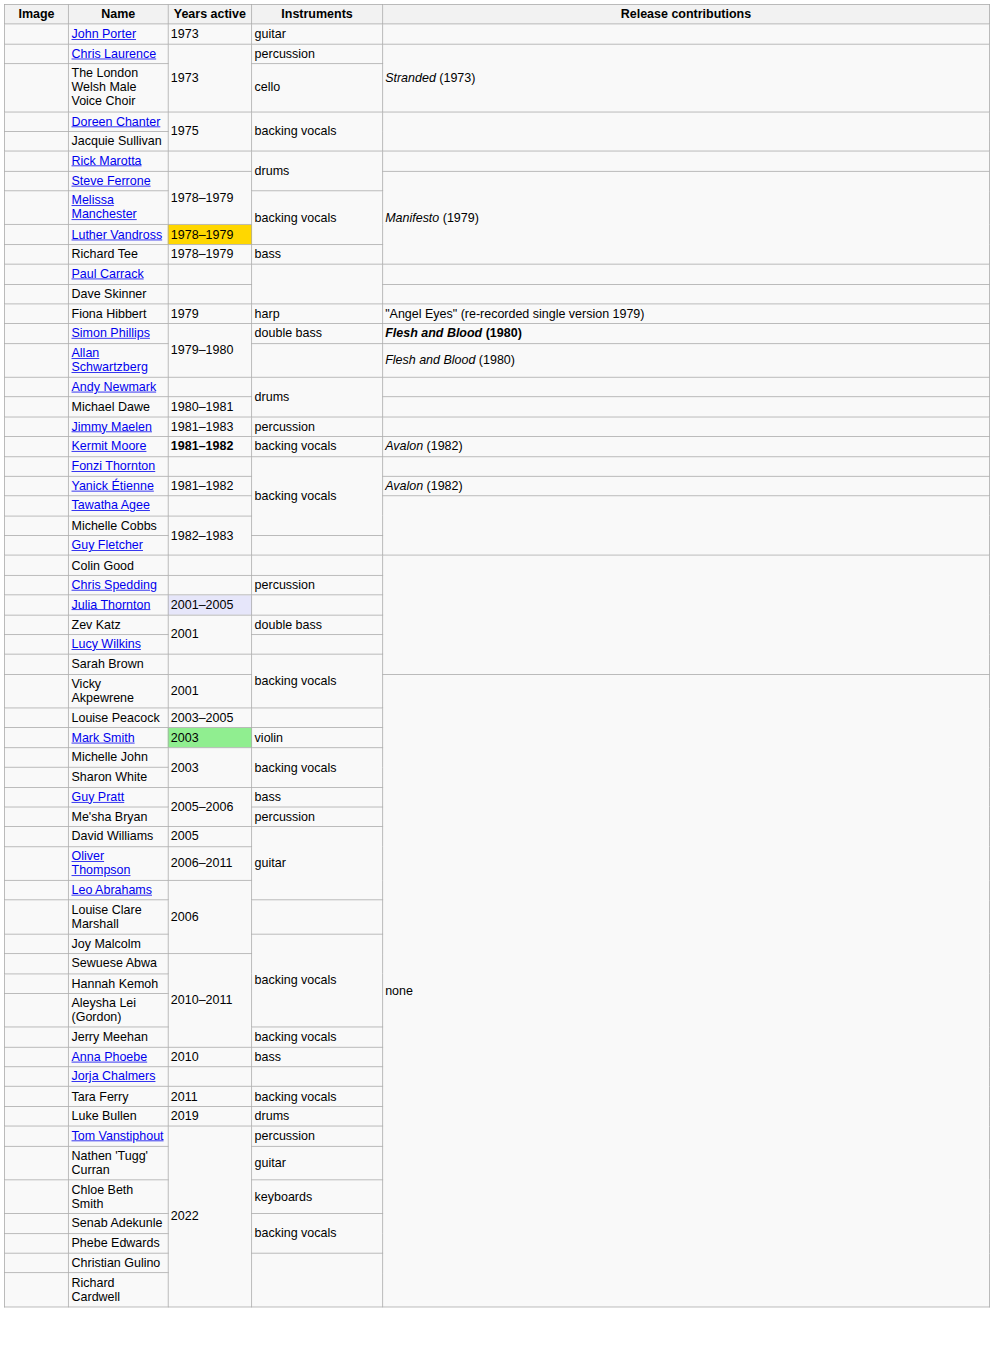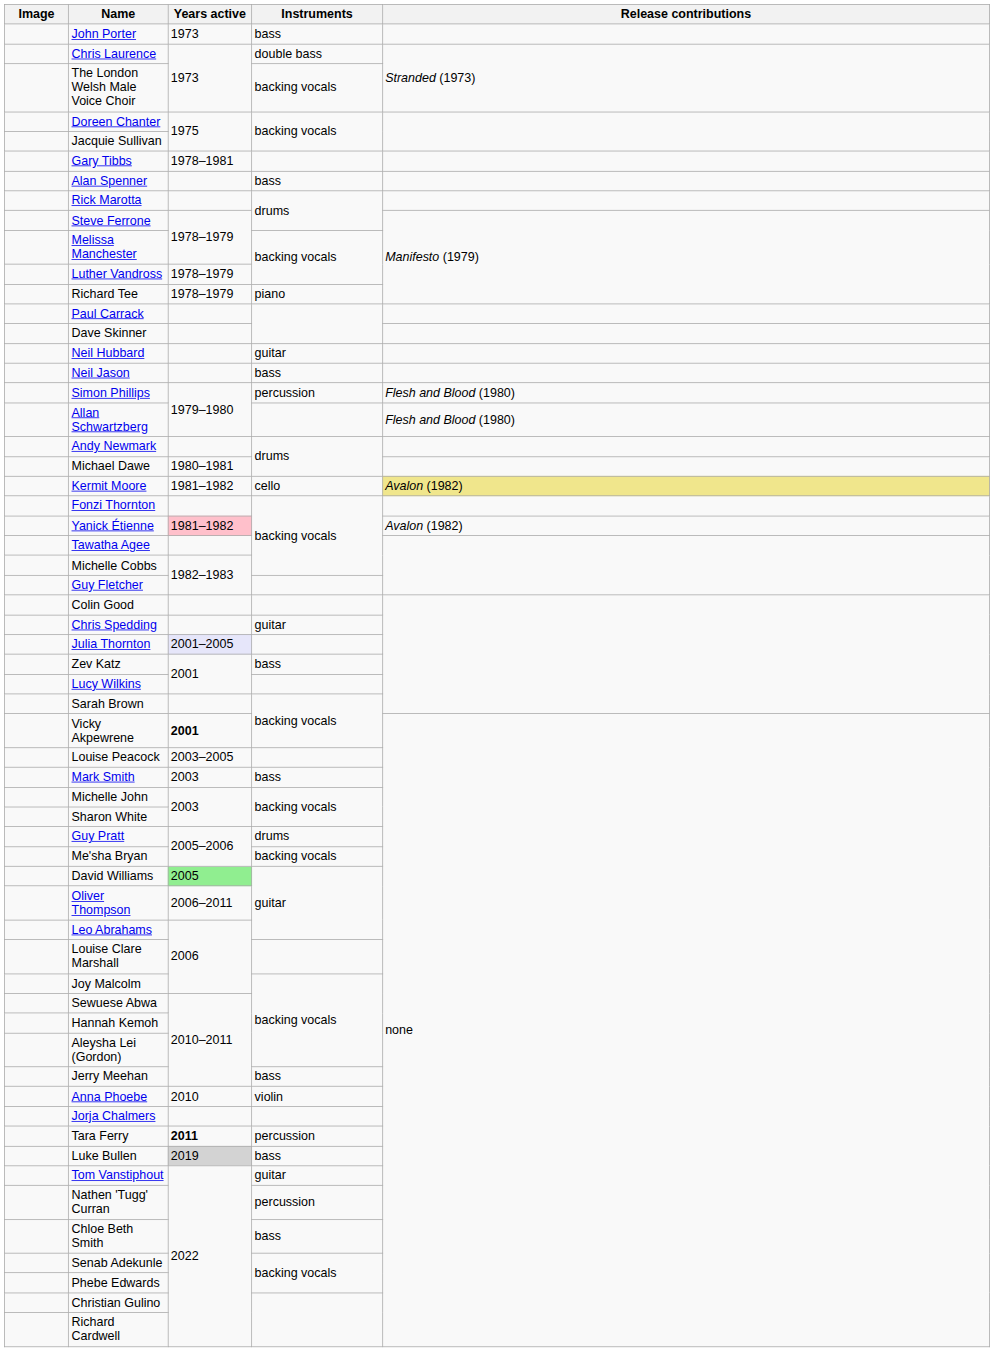(270, 34) guitar -> (268, 34) bass
(285, 53) percussion -> (288, 53) double bass
(267, 87) cello -> (296, 87) backing vocals
+ row: (102, 161)
+ row: (109, 181)
(202, 234) gold background -> (202, 274) no background
(268, 254) bass -> (270, 294) piano
- row: (109, 313)
+ row: (108, 353)
+ row: (101, 373)
(288, 333) double bass -> (285, 392) percussion
(453, 333) bold -> (450, 392) normal
- row: (112, 426)
(202, 446) bold -> (202, 486) normal
(296, 446) backing vocals -> (267, 486) cello
(424, 446) no background -> (424, 486) khaki background
(202, 486) no background -> (202, 525) pink background
(285, 585) percussion -> (270, 624) guitar
(288, 624) double bass -> (268, 664) bass
(185, 691) normal -> (185, 730) bold
(185, 737) lightgreen background -> (185, 777) no background
(269, 737) violin -> (268, 777) bass
(268, 797) bass -> (272, 836) drums
(285, 816) percussion -> (296, 856) backing vocals
(185, 836) no background -> (185, 876) lightgreen background
(296, 1037) backing vocals -> (268, 1076) bass
(268, 1056) bass -> (269, 1096) violin
(184, 1096) normal -> (184, 1136) bold
(296, 1096) backing vocals -> (285, 1136) percussion
(185, 1116) no background -> (185, 1155) lightgrey background
(272, 1116) drums -> (268, 1155) bass
(285, 1136) percussion -> (270, 1175) guitar
(270, 1162) guitar -> (285, 1202) percussion
(283, 1196) keyboards -> (268, 1236) bass
